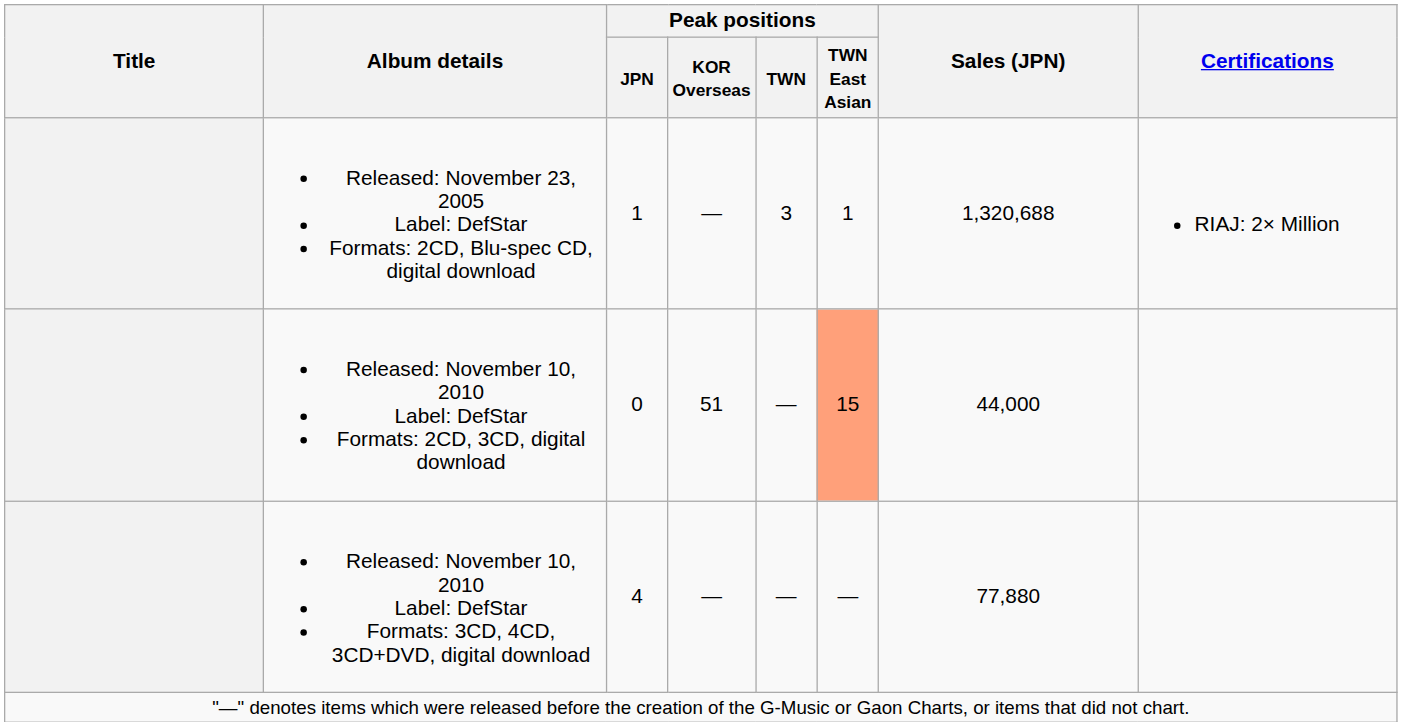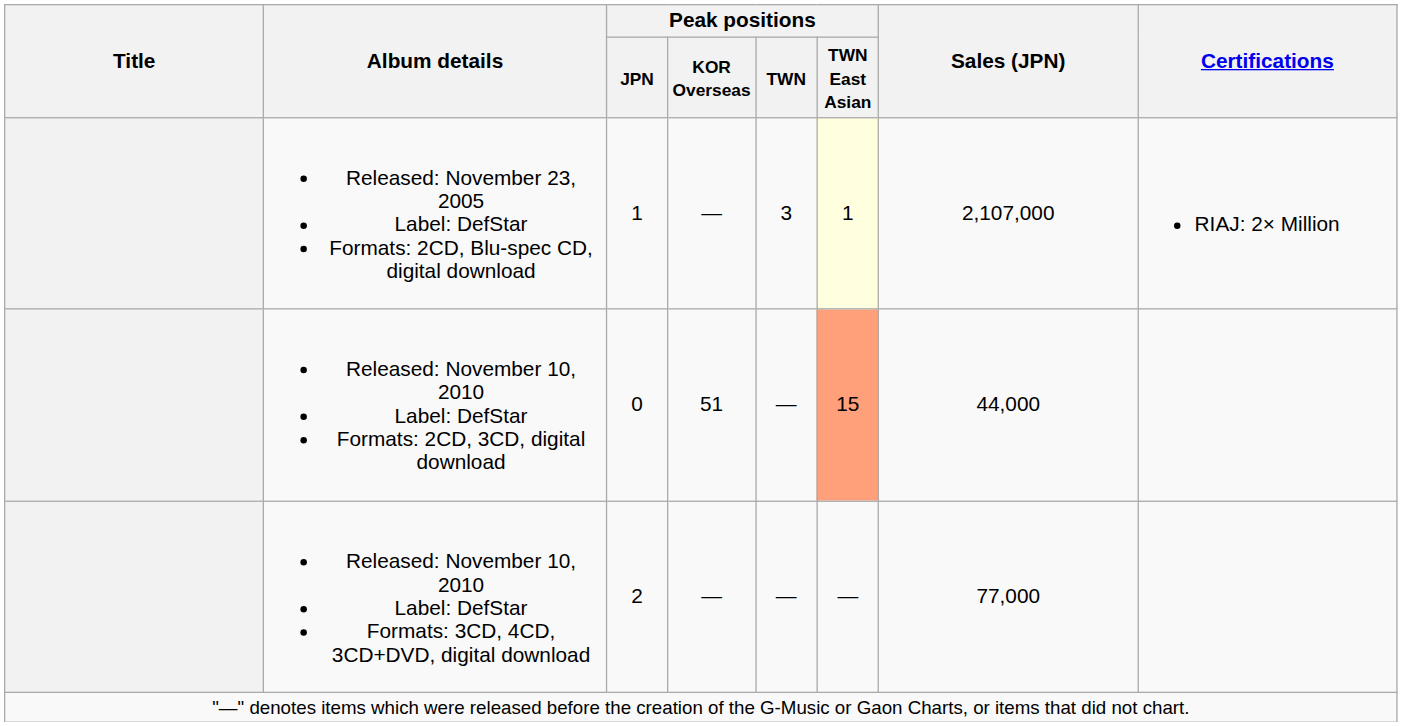(848, 213) no background -> (848, 213) lightyellow background
(1008, 213) 1,320,688 -> (1008, 213) 2,107,000
(637, 596) 4 -> (637, 596) 2
(1008, 596) 77,880 -> (1008, 596) 77,000
